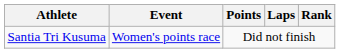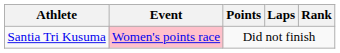(166, 37) no background -> (166, 37) pink background
